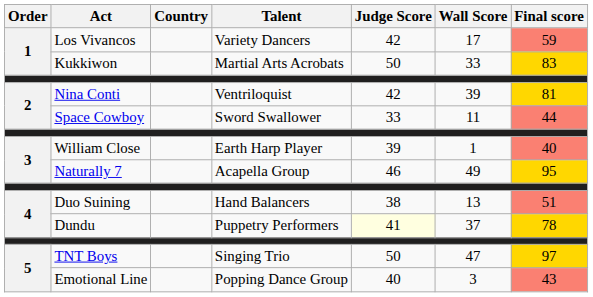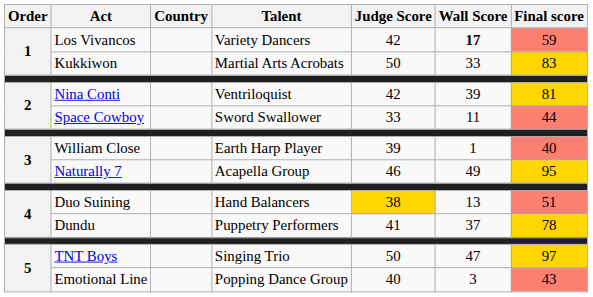(473, 39) normal -> (473, 39) bold
(393, 202) no background -> (393, 202) gold background
(393, 225) lightyellow background -> (393, 225) no background
